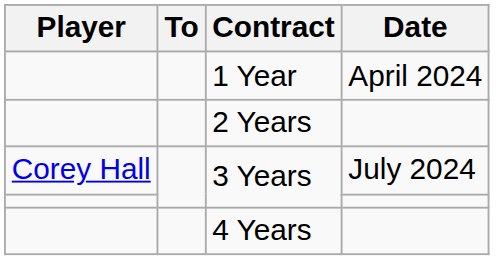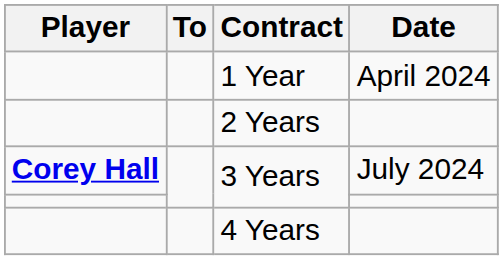(81, 169) normal -> (85, 169) bold
